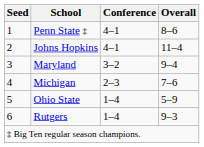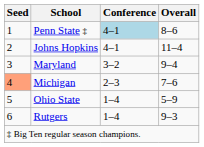(111, 30) no background -> (111, 30) lightblue background
(10, 82) no background -> (10, 82) lightsalmon background
